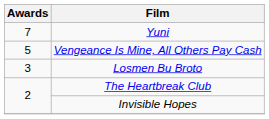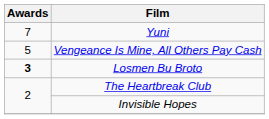(28, 68) normal -> (28, 68) bold
